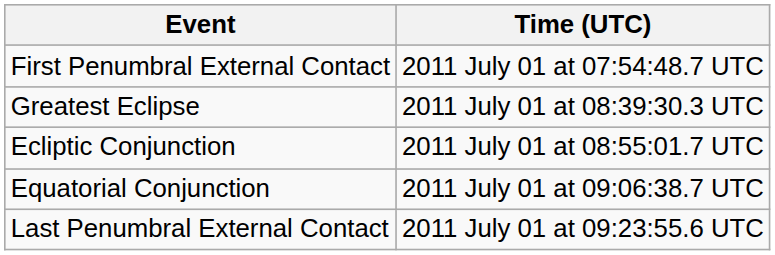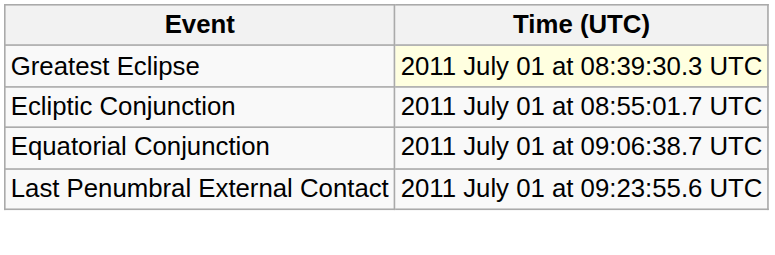- row: (200, 65)
(583, 106) no background -> (582, 65) lightyellow background
